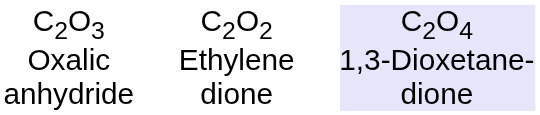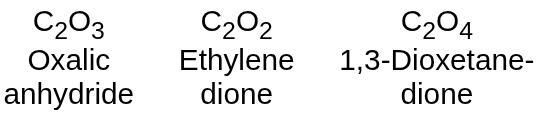(437, 57) lavender background -> (437, 57) no background
